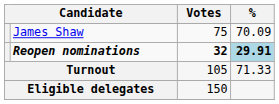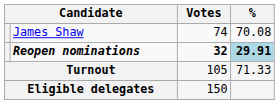(221, 33) 75 -> (221, 33) 74
(254, 33) 70.09 -> (254, 33) 70.08
